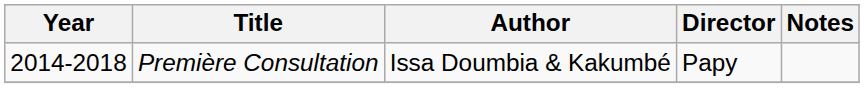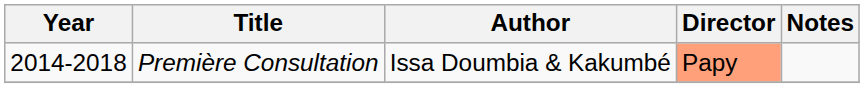(710, 62) no background -> (710, 62) lightsalmon background
